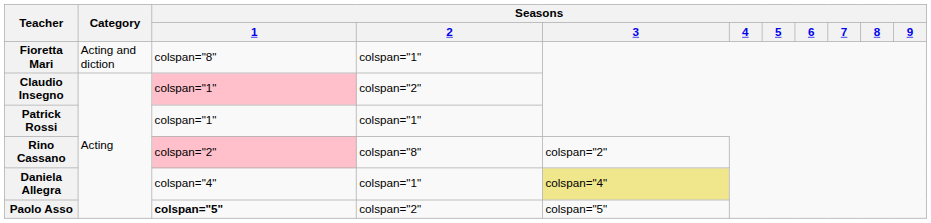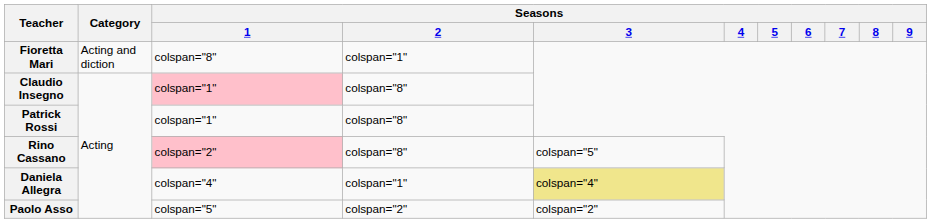(390, 89) colspan="2" -> (376, 89) colspan="8"
(390, 120) colspan="1" -> (376, 120) colspan="8"
(576, 152) colspan="2" -> (567, 152) colspan="5"
(189, 209) bold -> (185, 209) normal
(576, 209) colspan="5" -> (567, 209) colspan="2"
